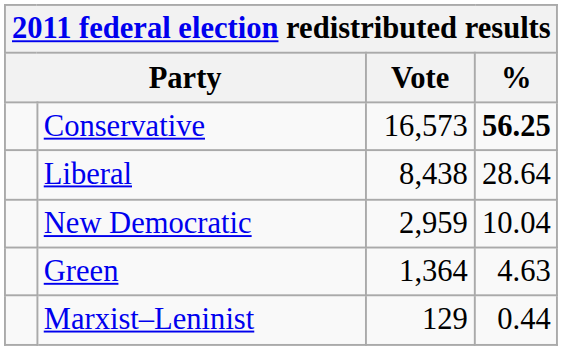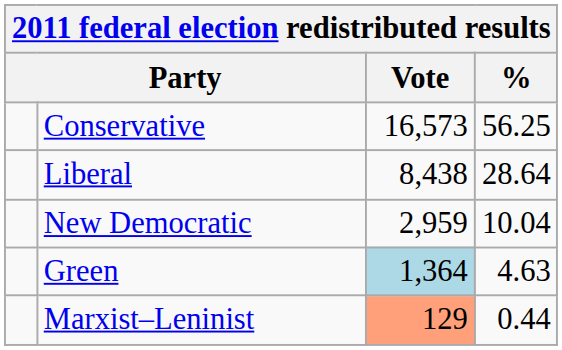(516, 125) bold -> (516, 125) normal
(433, 271) no background -> (433, 271) lightblue background
(445, 319) no background -> (445, 319) lightsalmon background
